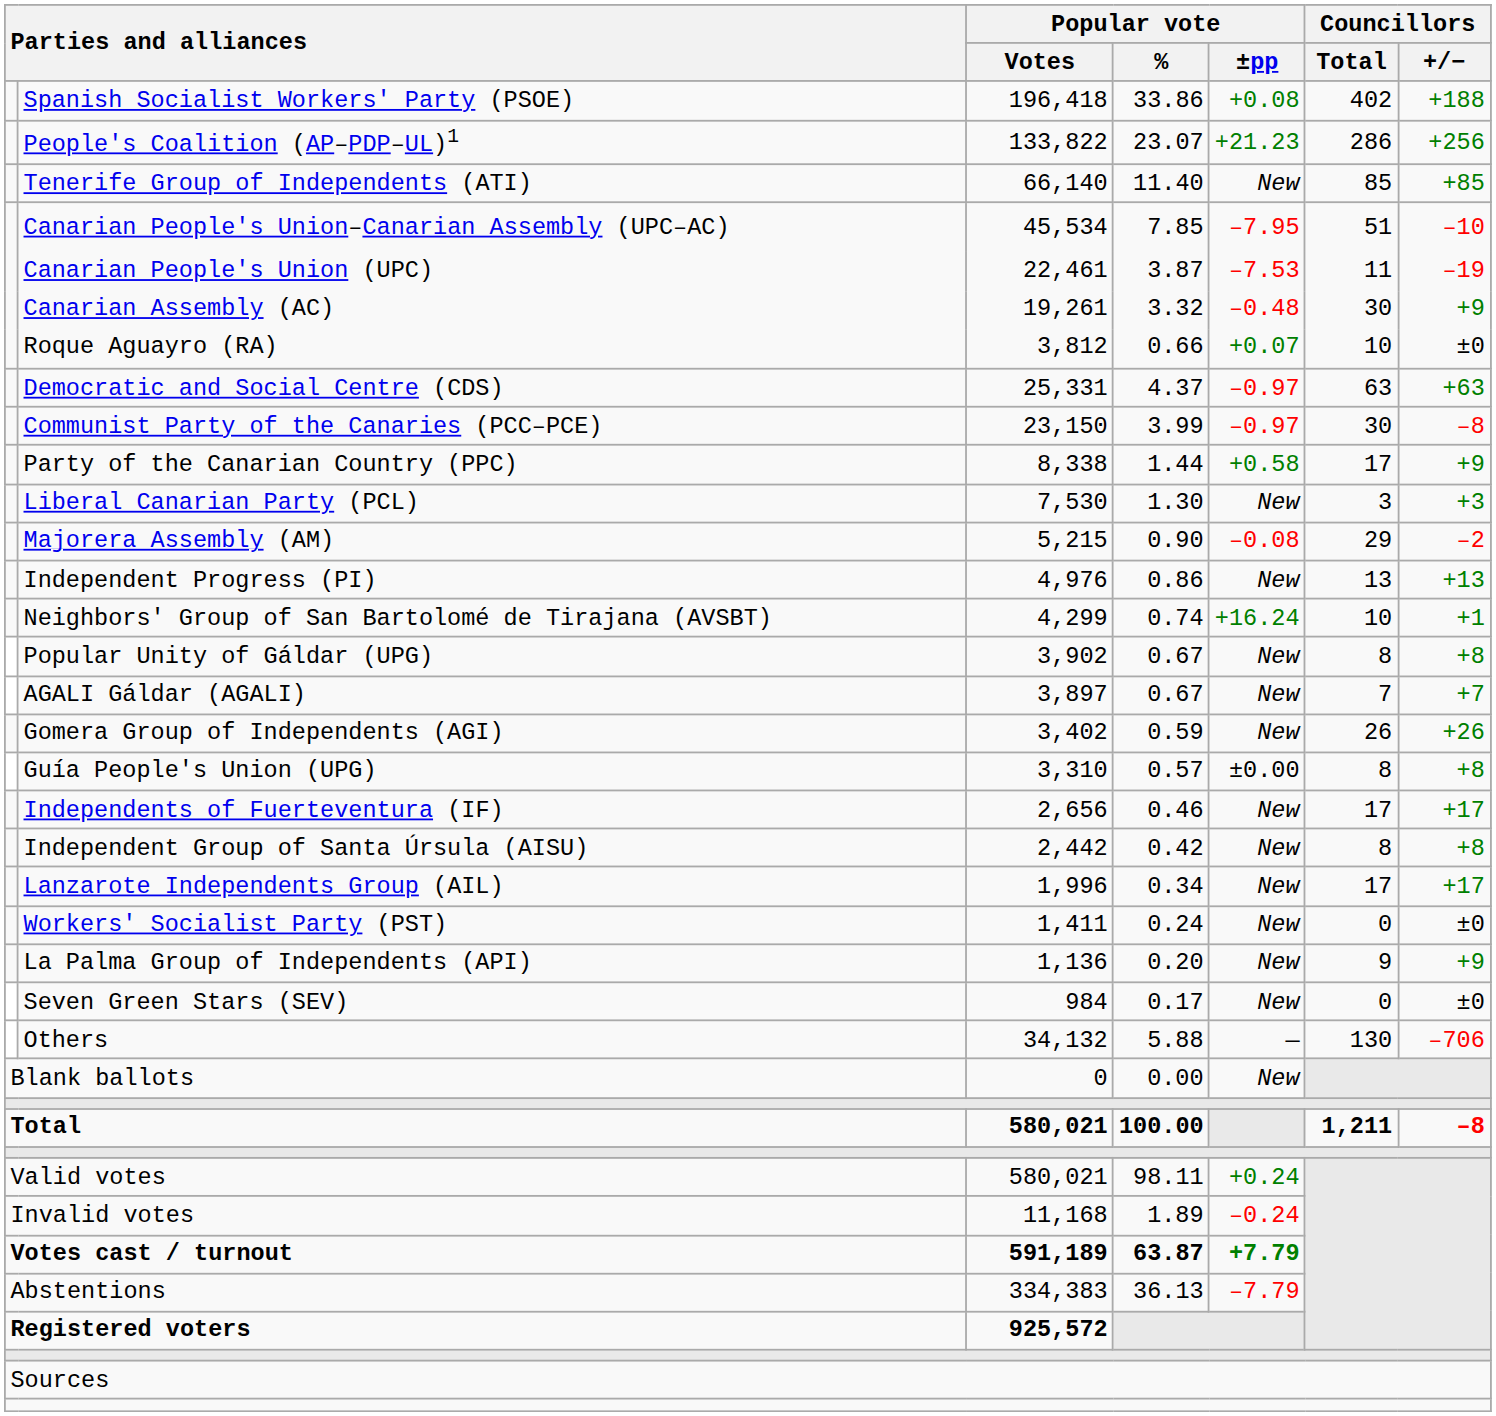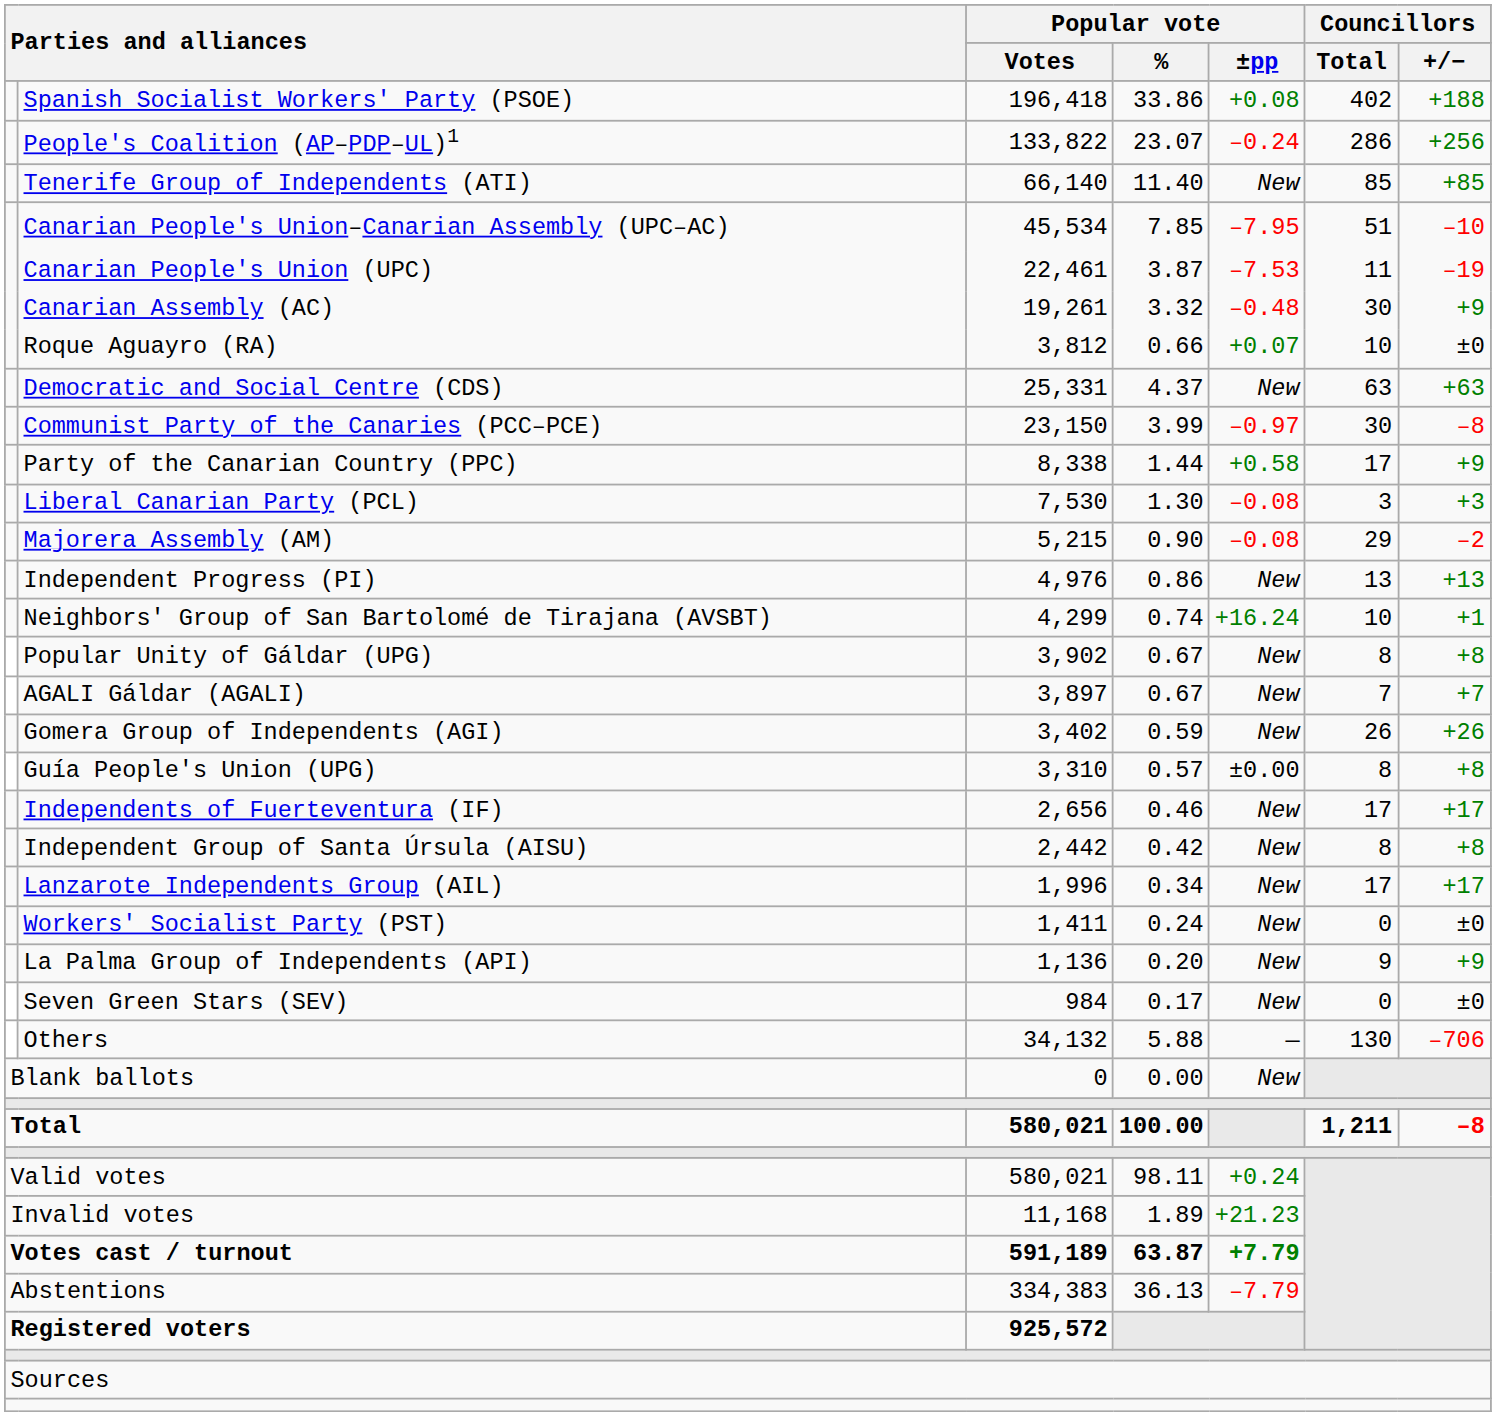(1257, 142) +21.23 -> (1264, 142) –0.24
(1264, 388) –0.97 -> (1278, 388) New
(1278, 503) New -> (1264, 503) –0.08
(1264, 1216) –0.24 -> (1257, 1216) +21.23
